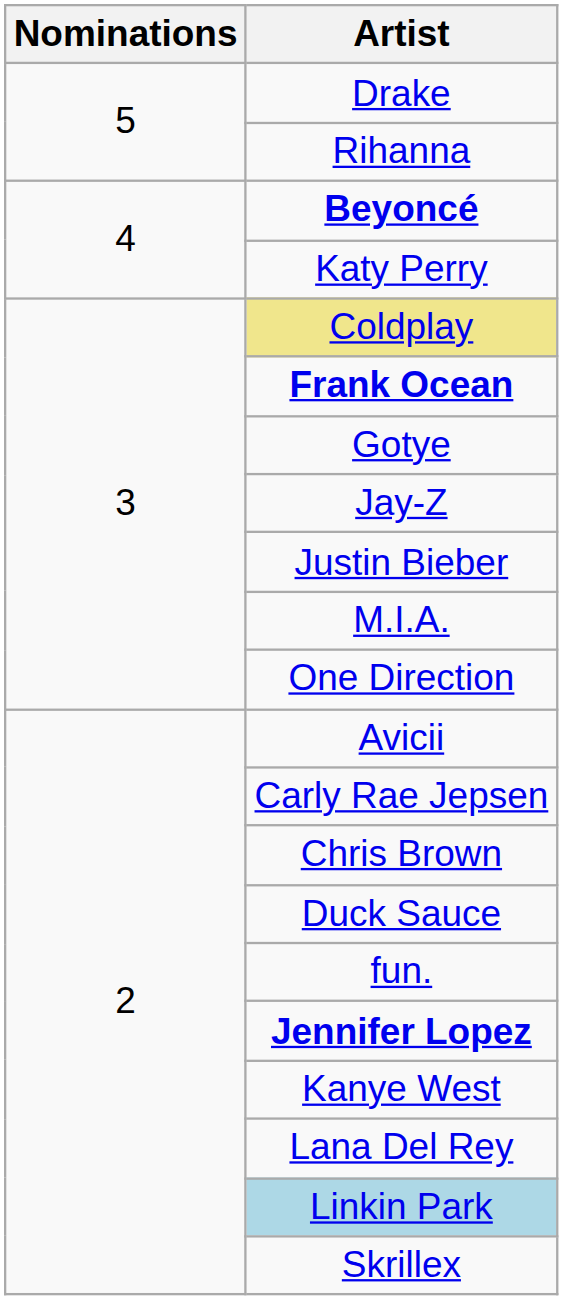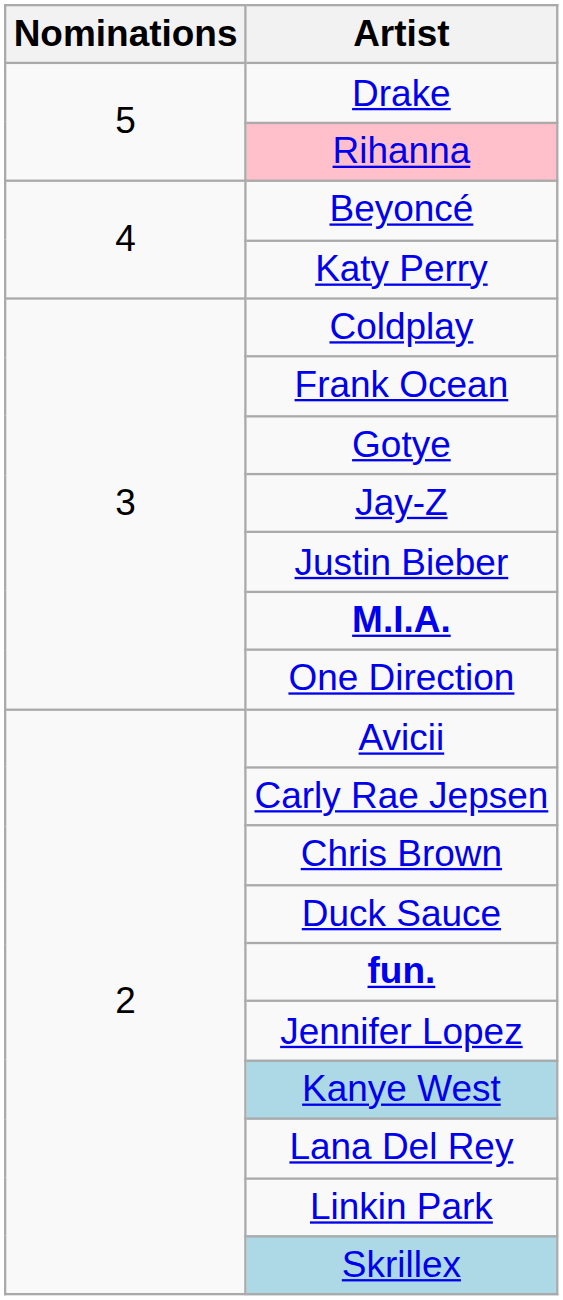(401, 151) no background -> (401, 151) pink background
(401, 209) bold -> (401, 209) normal
(401, 326) khaki background -> (401, 326) no background
(401, 385) bold -> (401, 385) normal
(401, 619) normal -> (401, 619) bold
(401, 971) normal -> (401, 971) bold
(401, 1030) bold -> (401, 1030) normal
(401, 1088) no background -> (401, 1088) lightblue background
(401, 1206) lightblue background -> (401, 1206) no background
(401, 1264) no background -> (401, 1264) lightblue background
